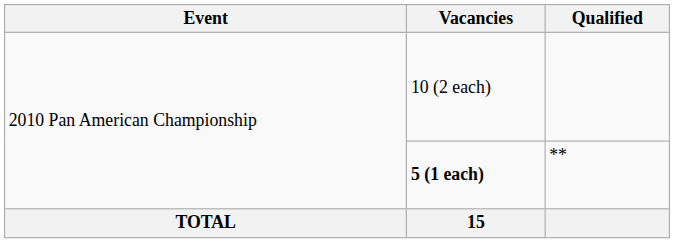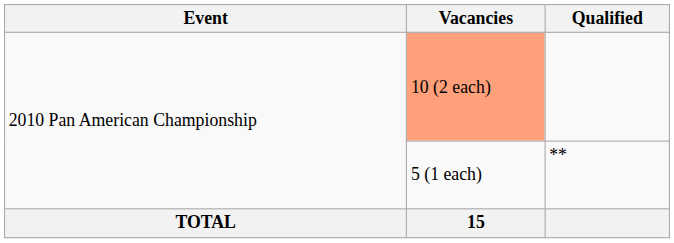(451, 86) no background -> (451, 86) lightsalmon background
(447, 174) bold -> (446, 174) normal
